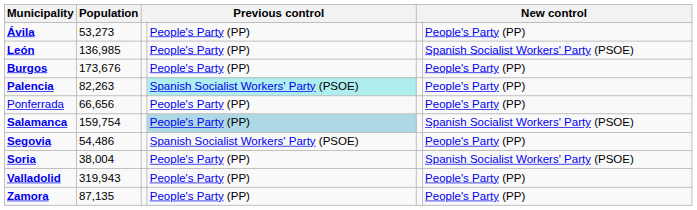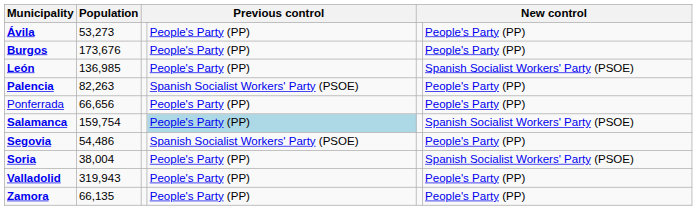rows swapped: (27, 68) <-> (21, 50)
(254, 86) paleturquoise background -> (254, 86) no background
(97, 196) 87,135 -> (97, 196) 66,135
